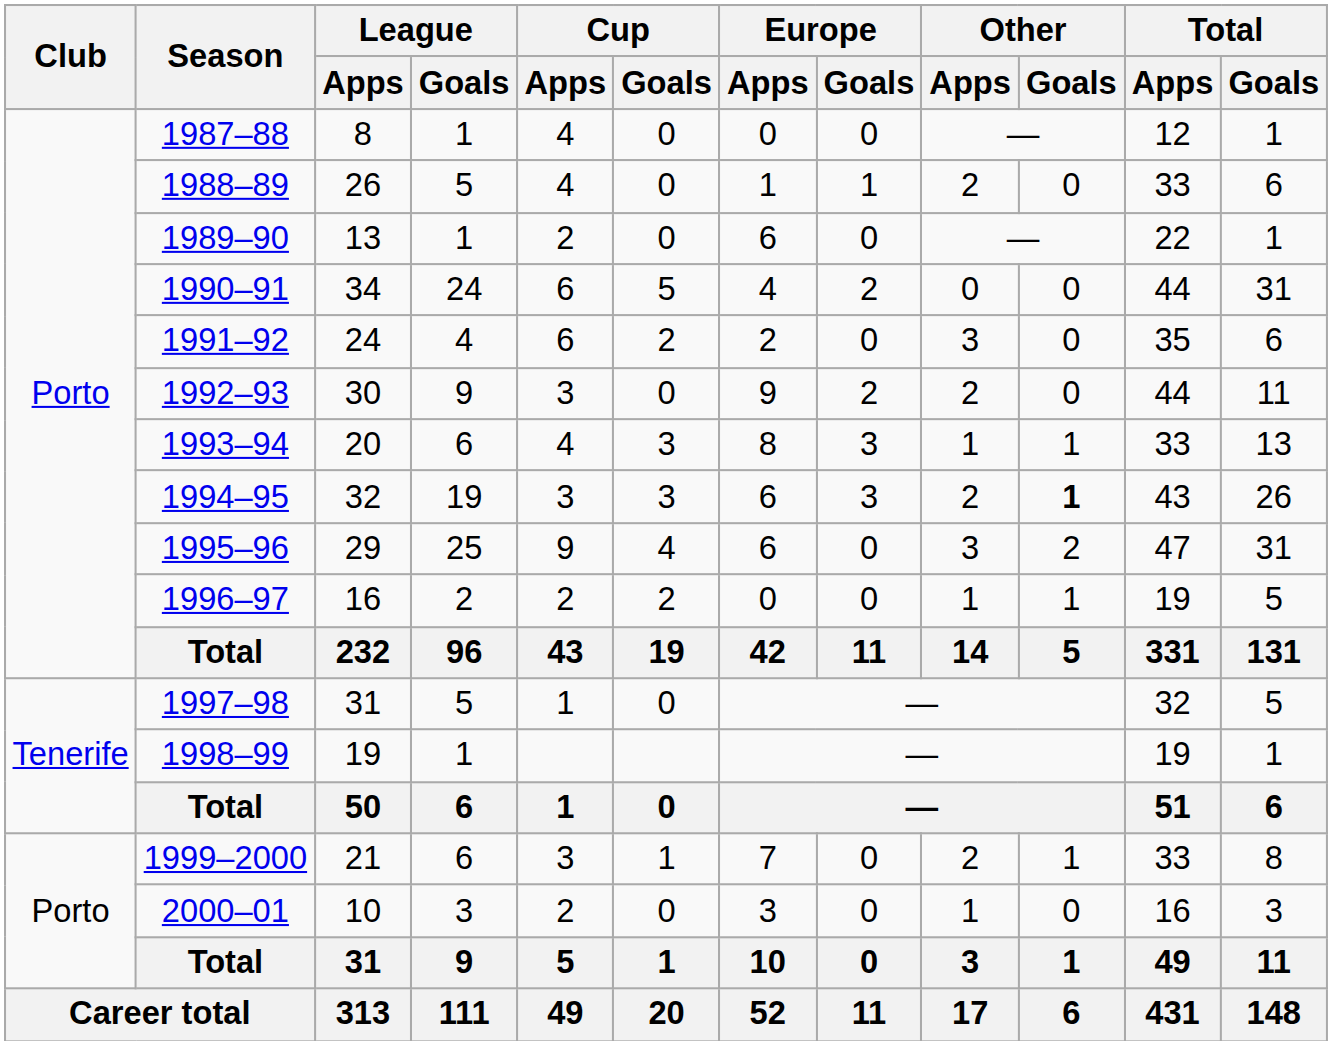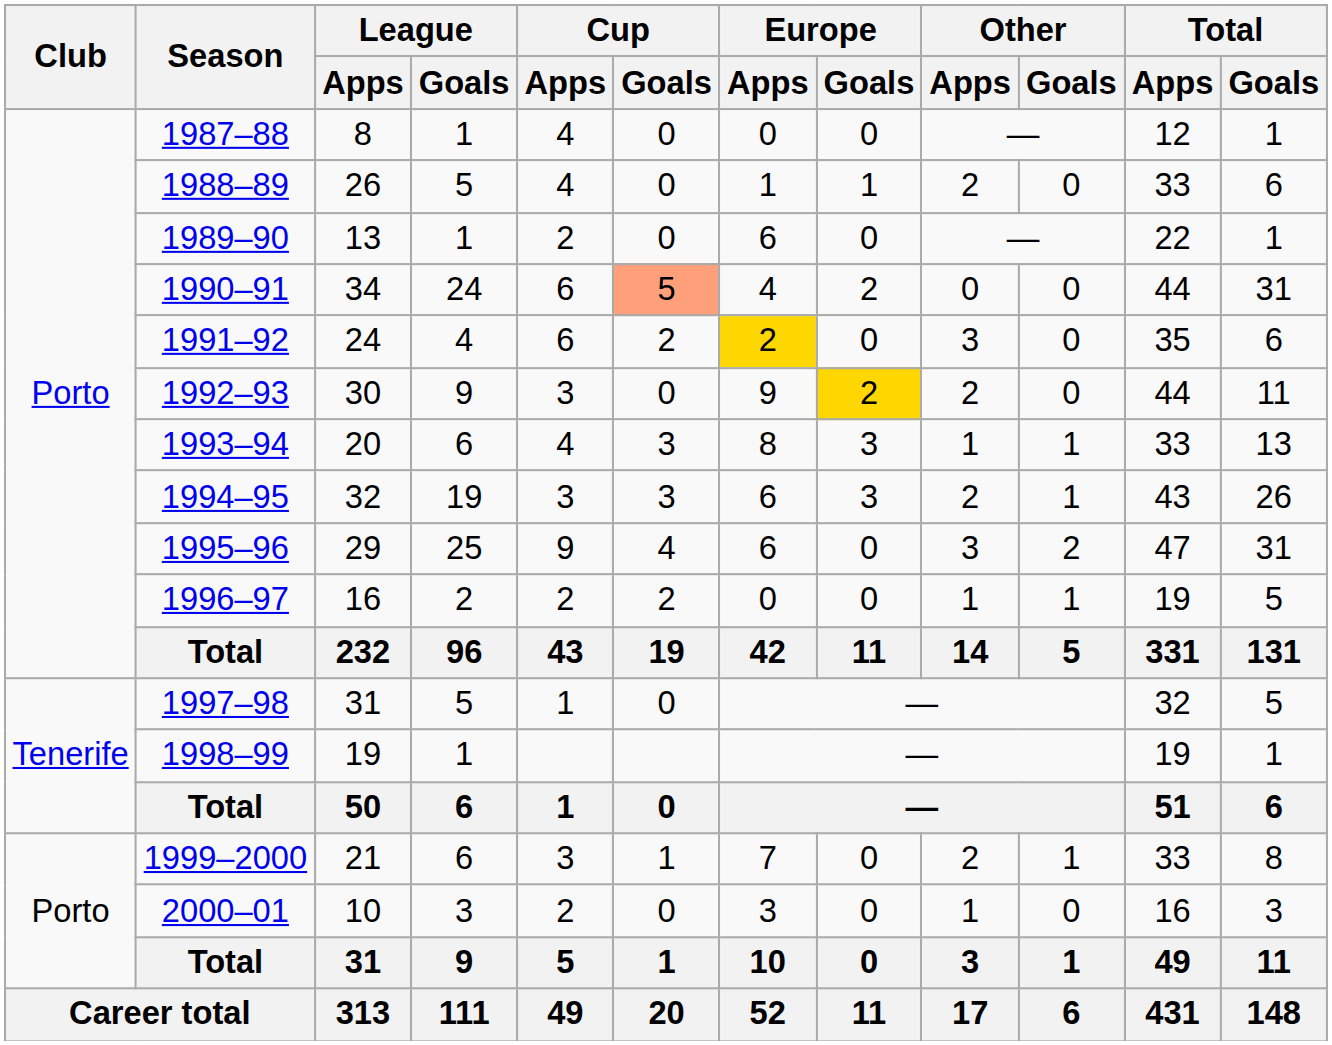(667, 289) no background -> (667, 289) lightsalmon background
(768, 340) no background -> (768, 340) gold background
(869, 392) no background -> (869, 392) gold background
(1071, 496) bold -> (1071, 496) normal
